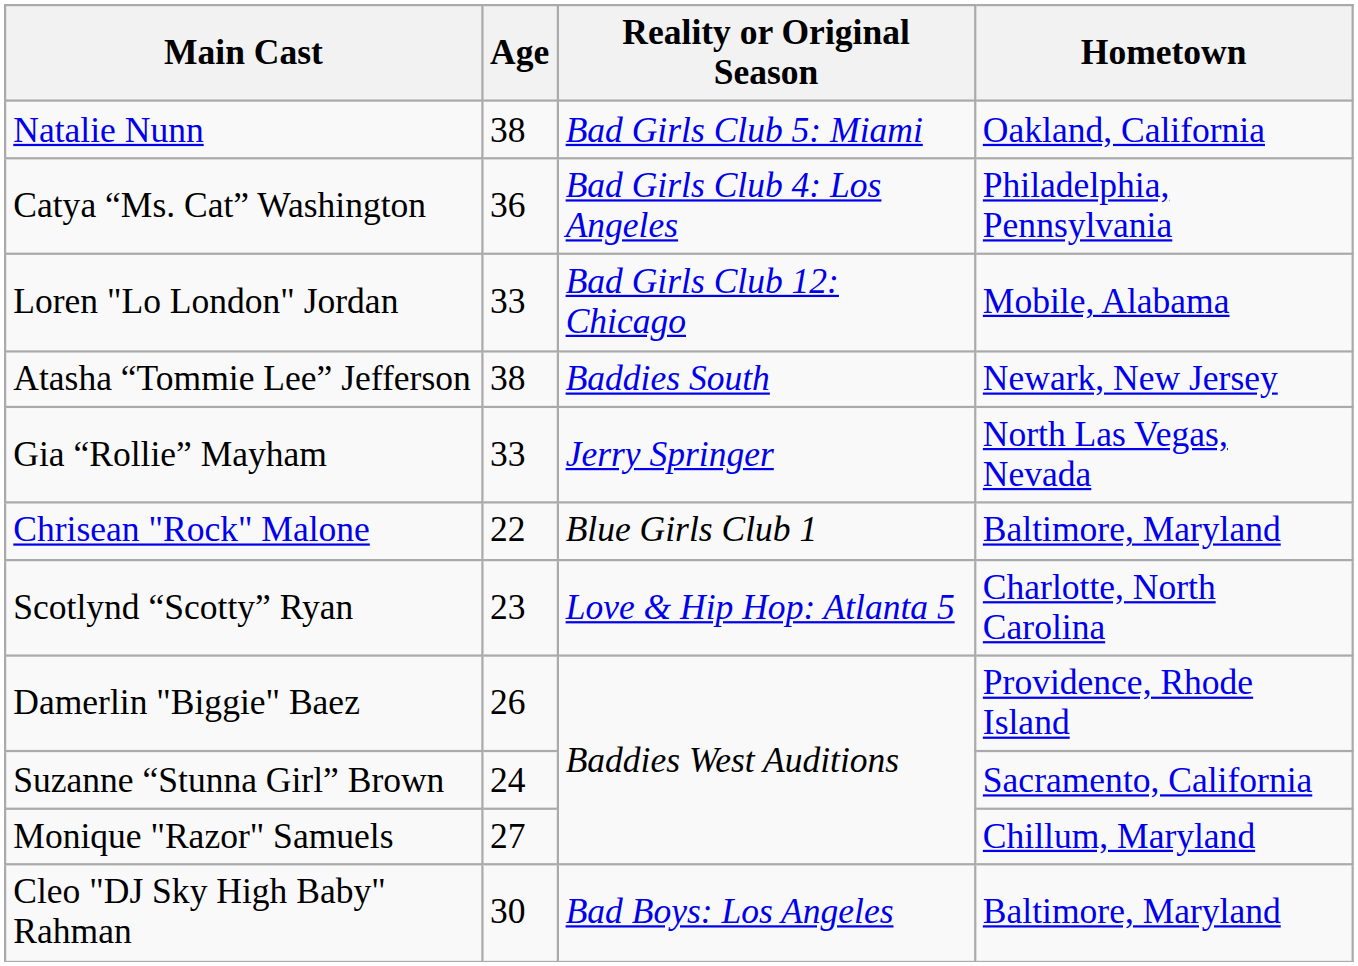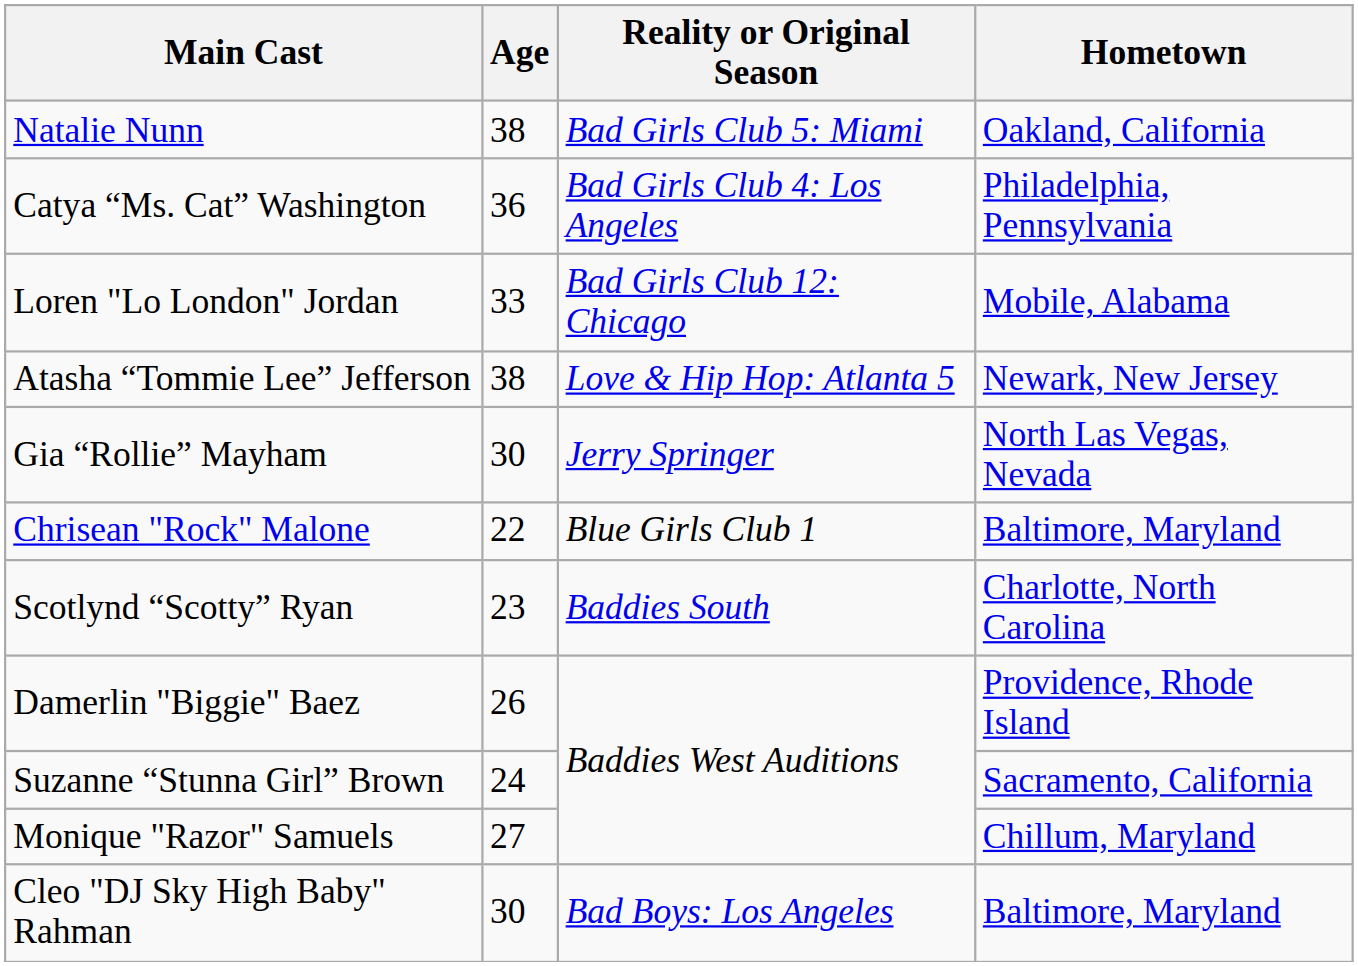(668, 377) Baddies South -> (760, 377) Love & Hip Hop: Atlanta 5
(508, 454) 33 -> (508, 454) 30
(760, 606) Love & Hip Hop: Atlanta 5 -> (668, 606) Baddies South
